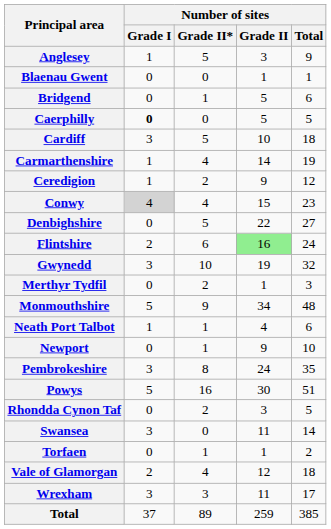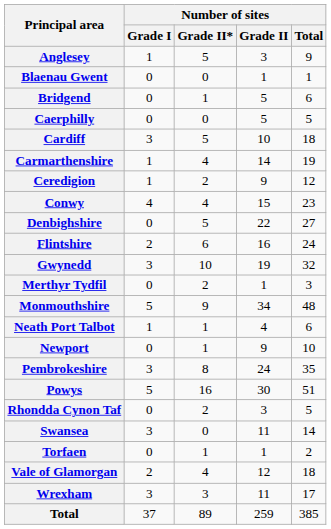(149, 118) bold -> (149, 118) normal
(149, 202) lightgrey background -> (149, 202) no background
(264, 243) lightgreen background -> (264, 243) no background
